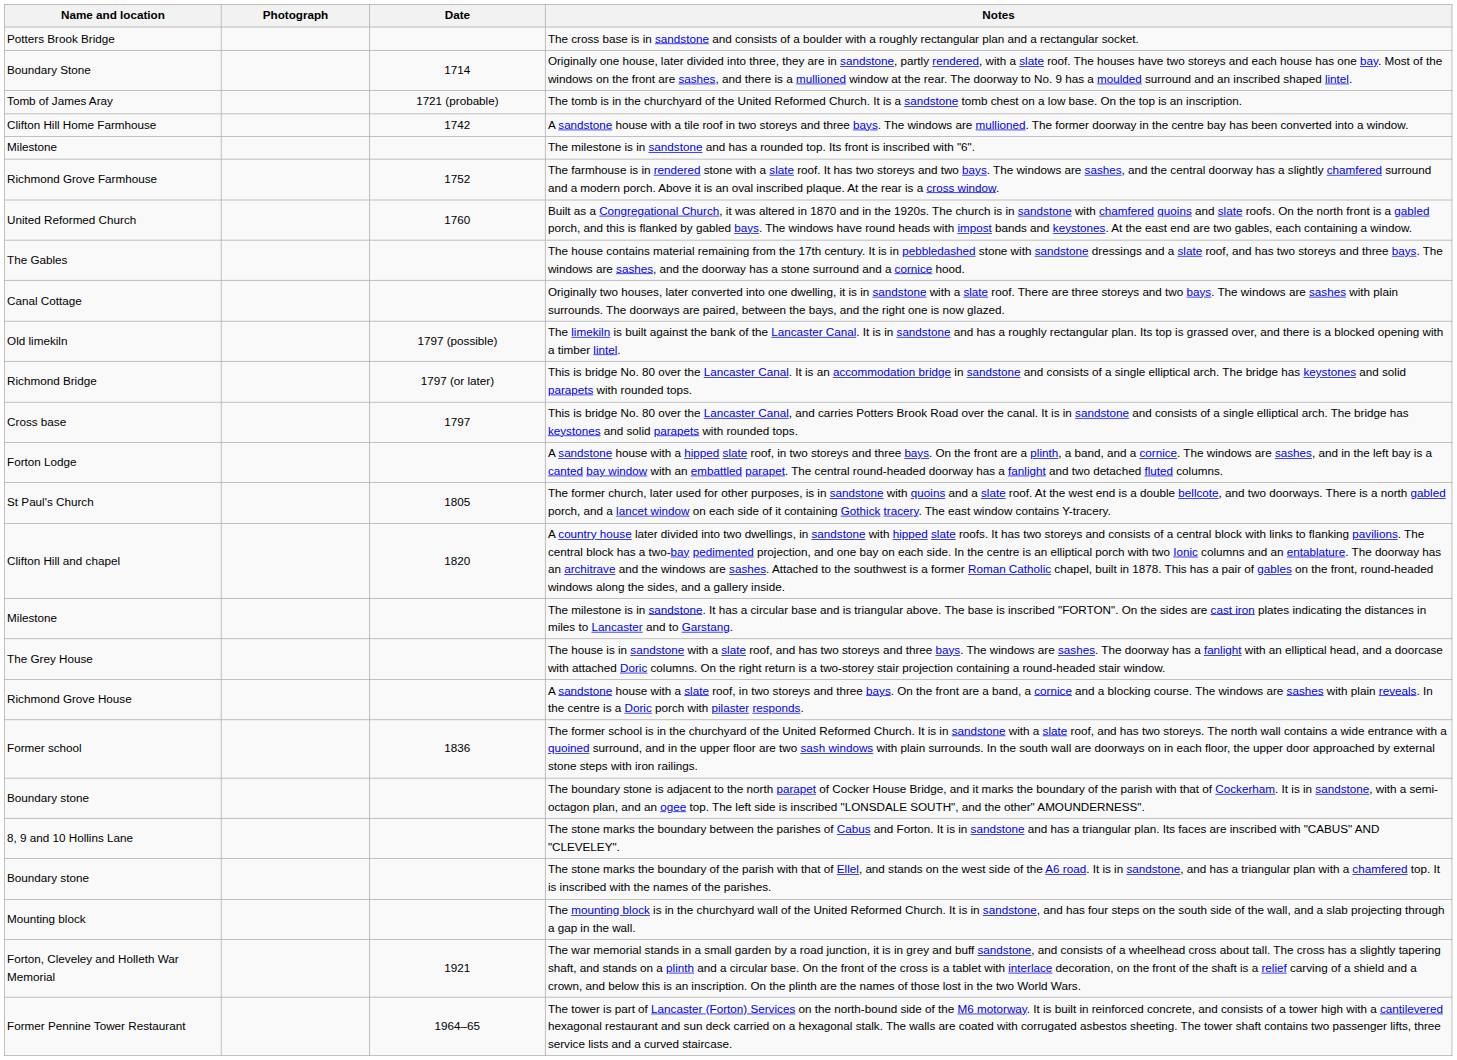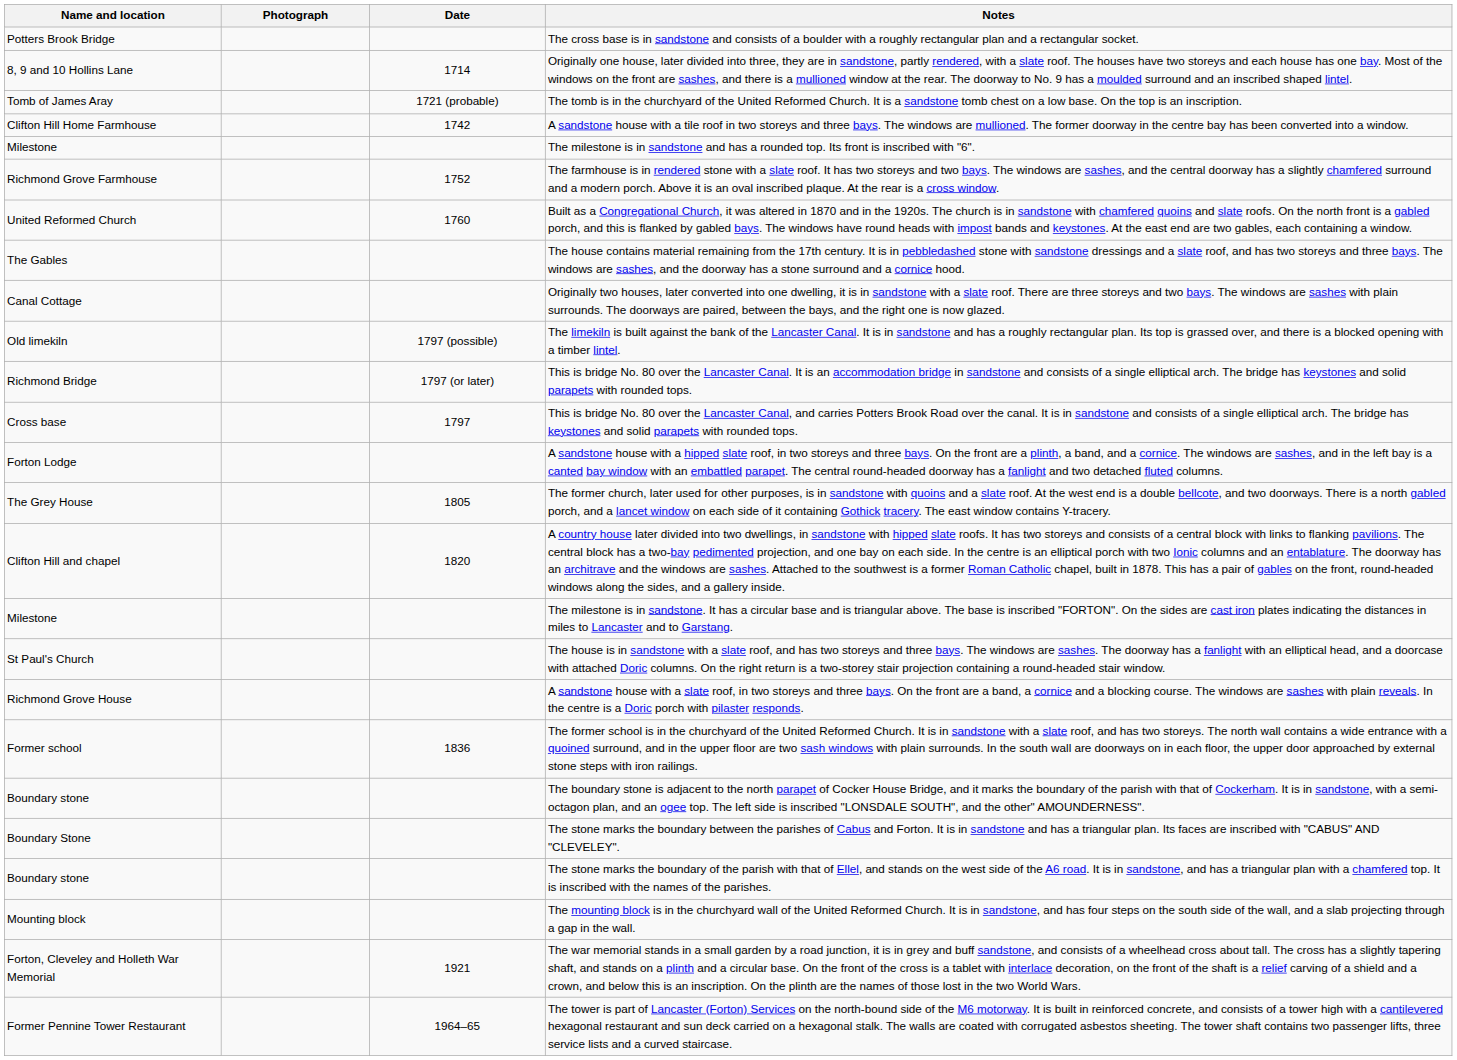(49, 70) Boundary Stone -> (70, 70) 8, 9 and 10 Hollins Lane
(50, 503) St Paul's Church -> (50, 503) The Grey House
(50, 659) The Grey House -> (50, 659) St Paul's Church
(70, 838) 8, 9 and 10 Hollins Lane -> (49, 838) Boundary Stone
